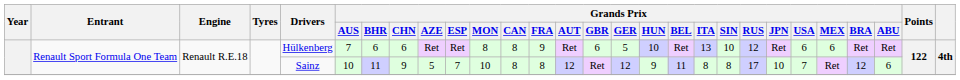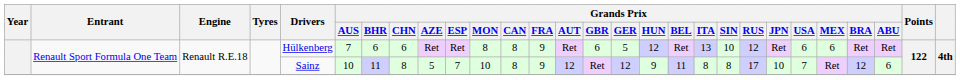(654, 48) 10 -> (654, 48) 12
(404, 66) 9 -> (404, 66) 8
(542, 66) 8 -> (542, 66) 9
